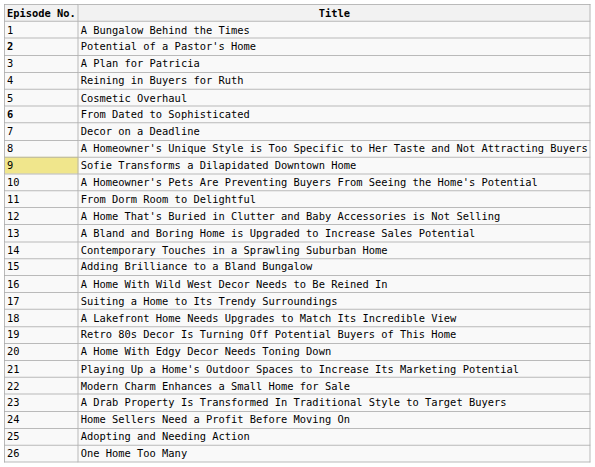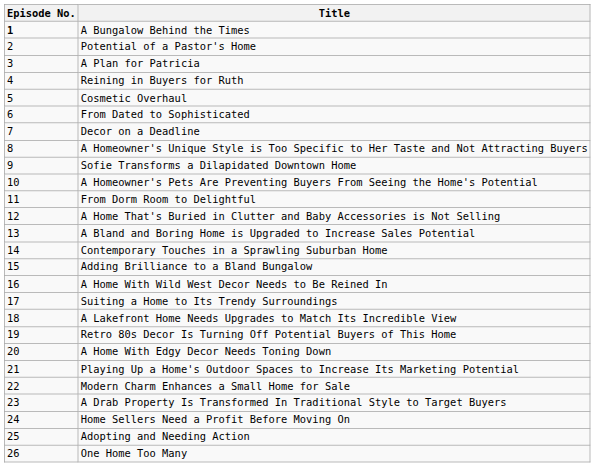(10, 30) normal -> (10, 30) bold
(10, 47) bold -> (10, 47) normal
(10, 115) bold -> (10, 115) normal
(10, 165) khaki background -> (10, 165) no background
